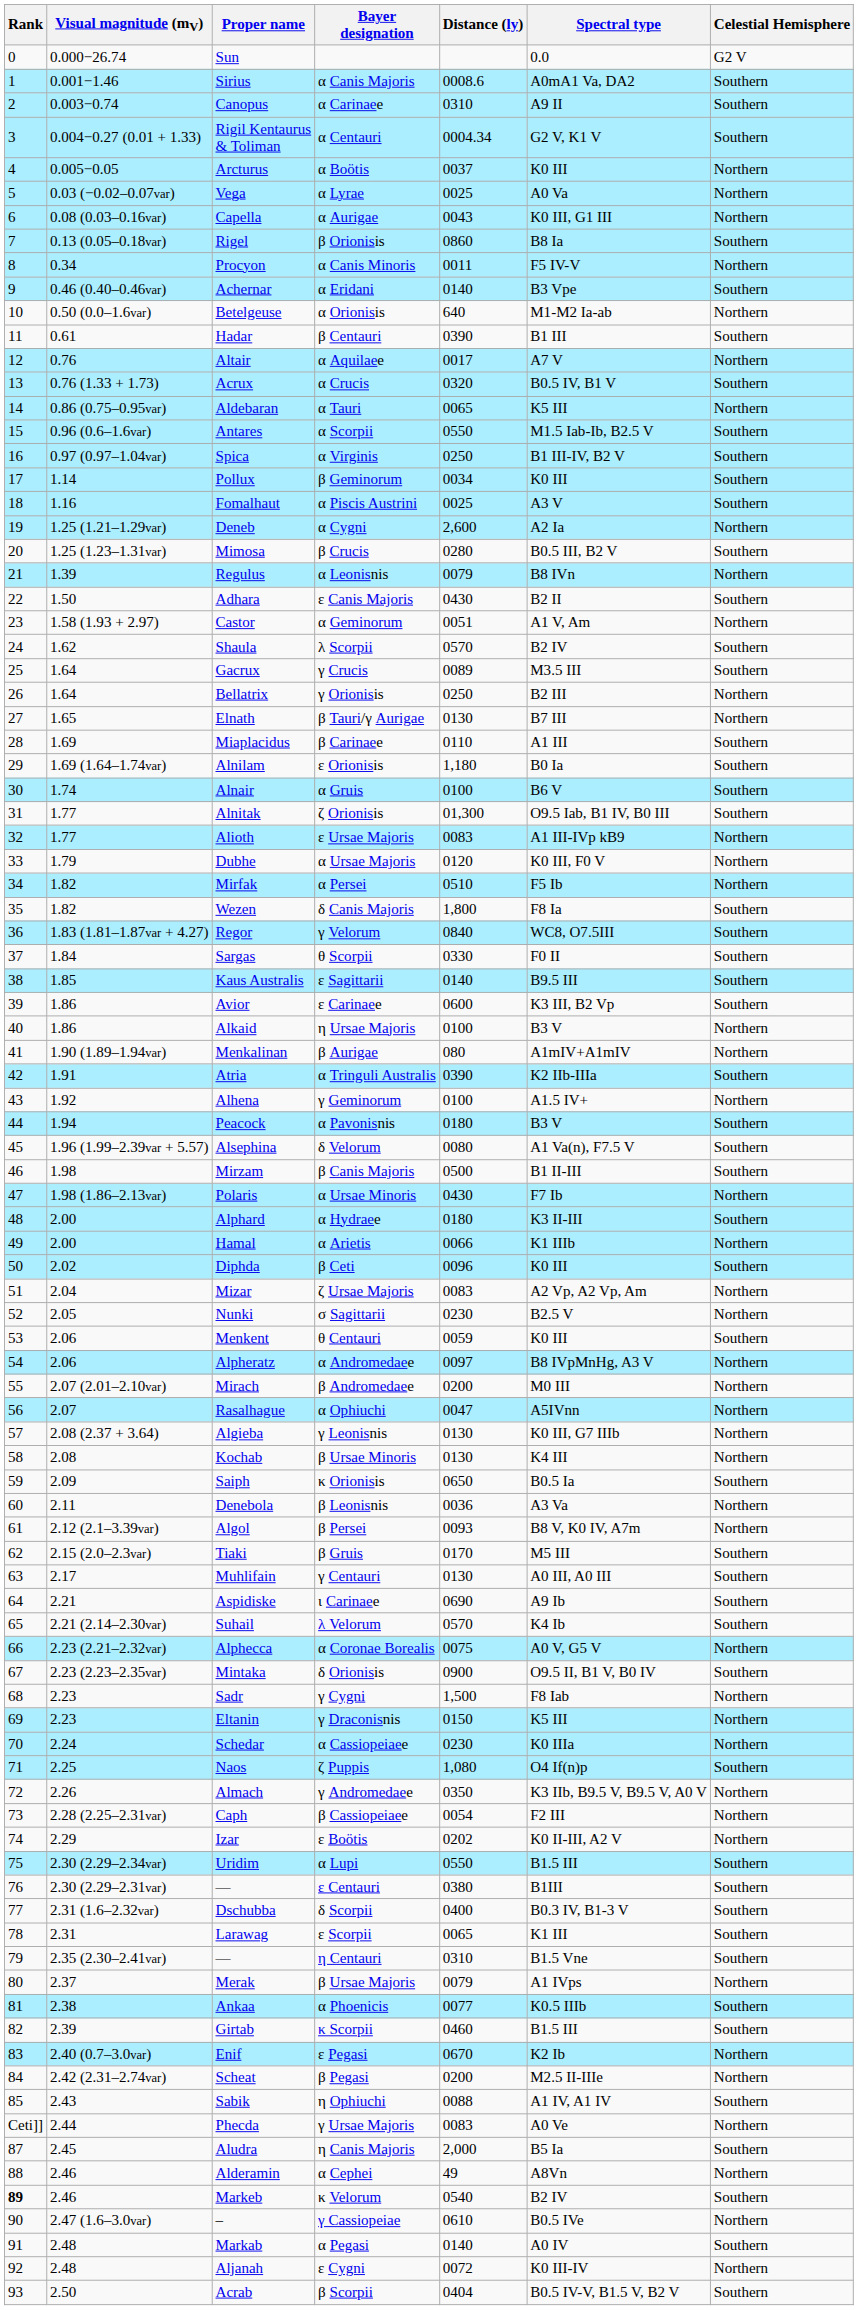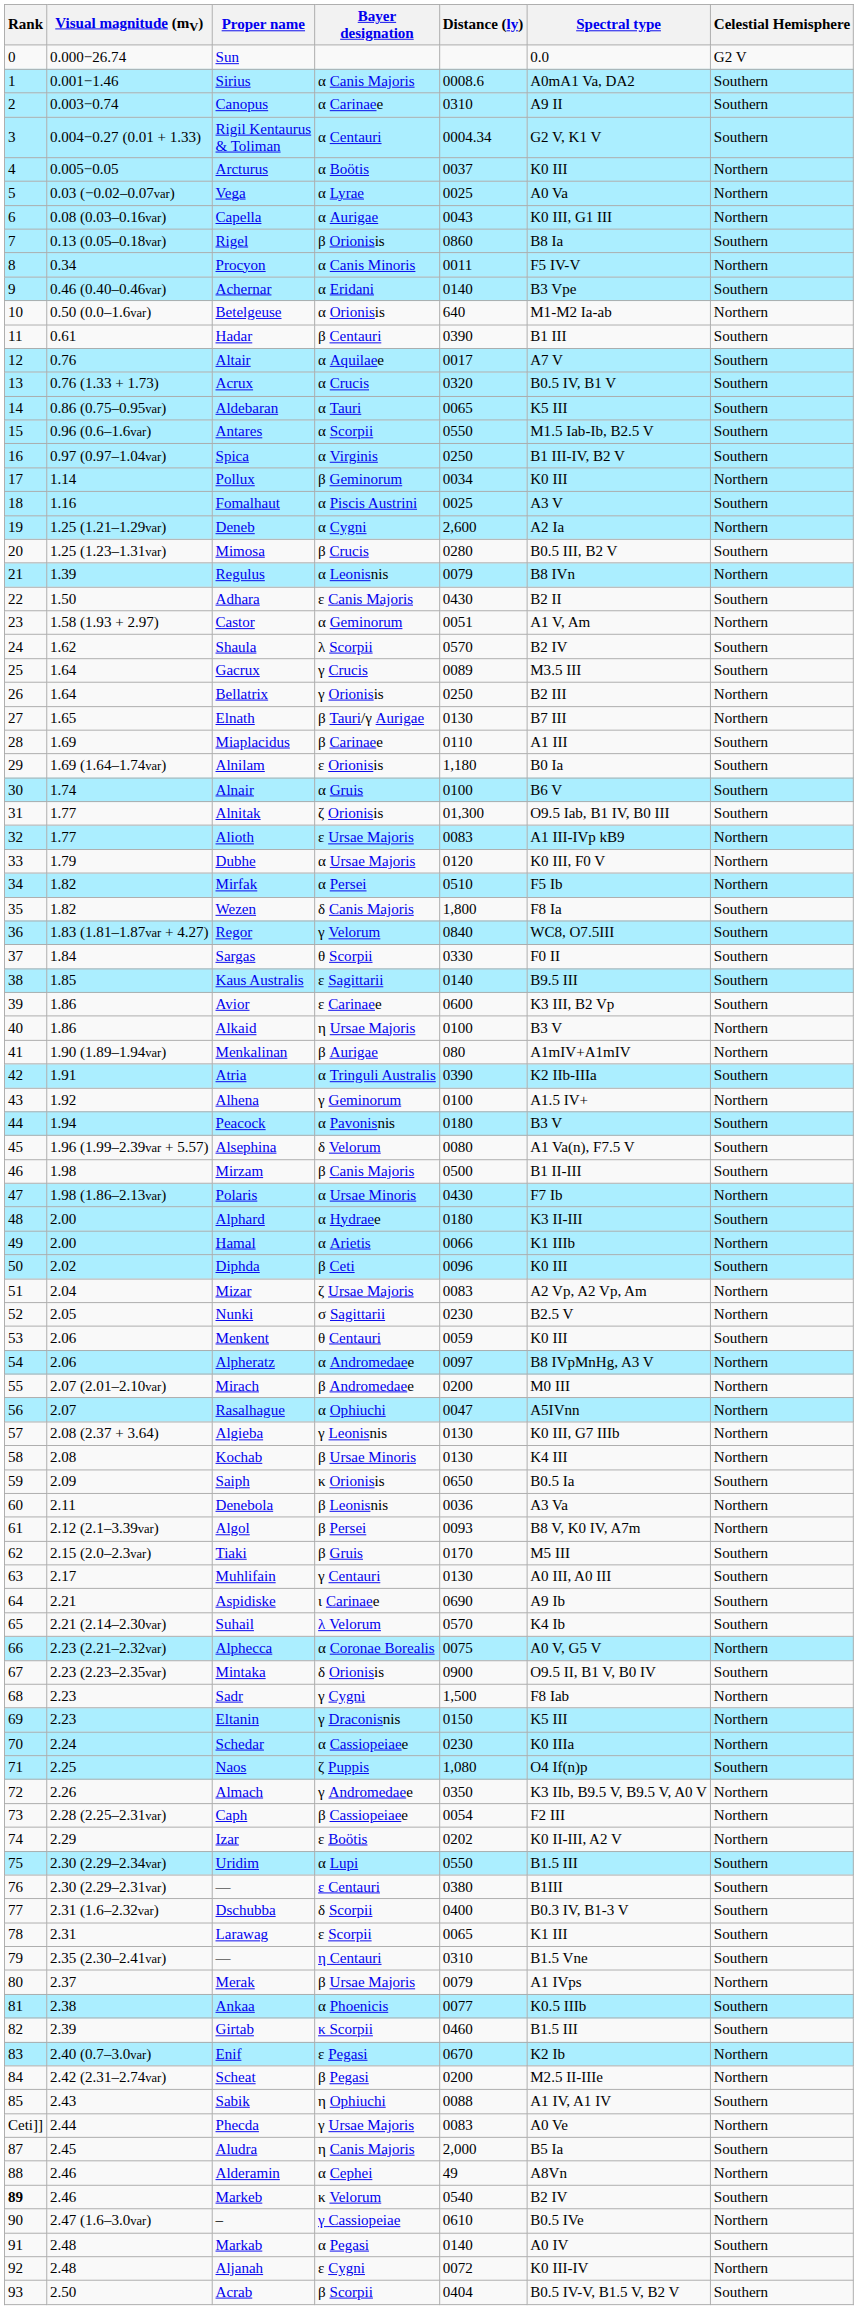(741, 360) Northern -> (741, 360) Southern
(741, 408) Northern -> (741, 408) Southern
(741, 479) Southern -> (741, 479) Northern
